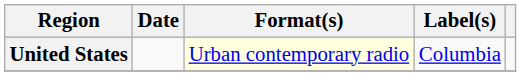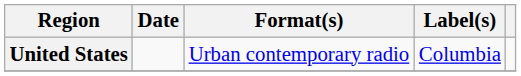(299, 53) lightyellow background -> (299, 53) no background
